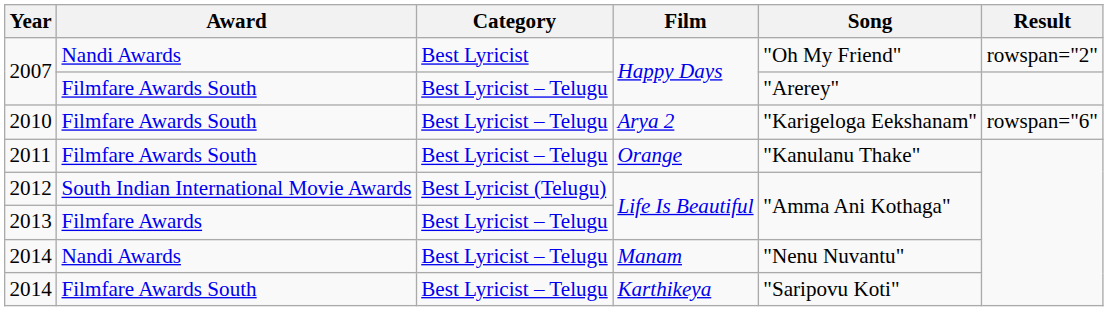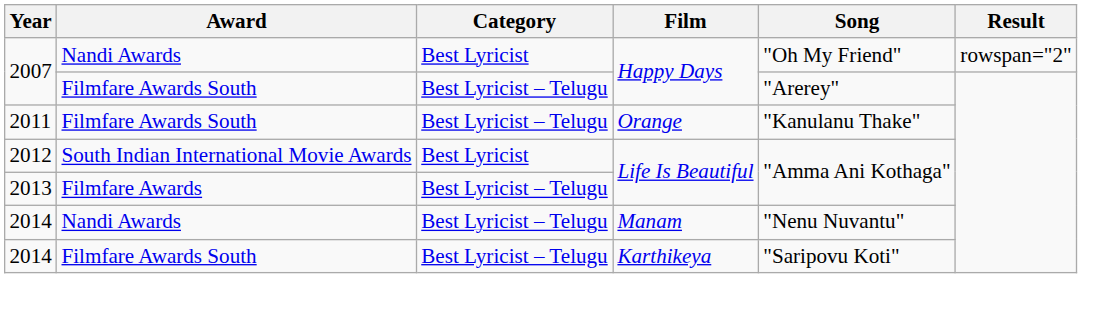- row: (31, 121)
(514, 188) Best Lyricist (Telugu) -> (475, 155) Best Lyricist
